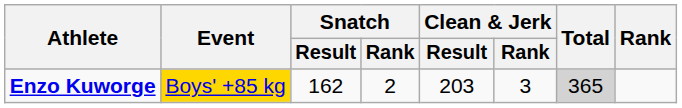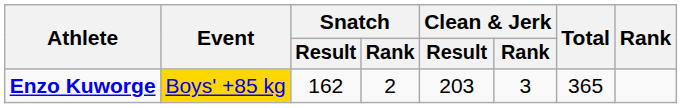(586, 86) lightgrey background -> (586, 86) no background
